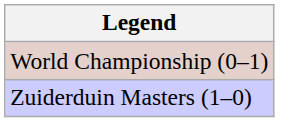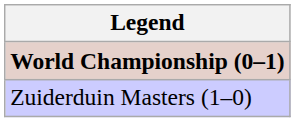(139, 60) normal -> (147, 60) bold
